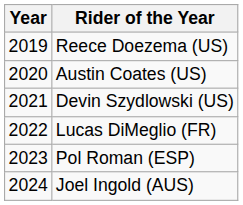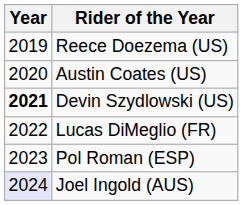(28, 102) normal -> (28, 102) bold
(28, 185) no background -> (28, 185) lavender background
